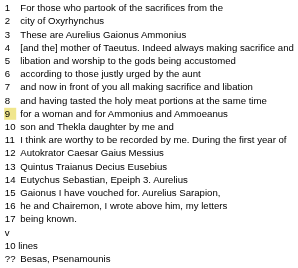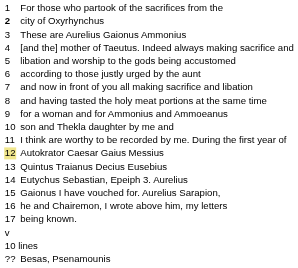(7, 21) normal -> (7, 21) bold
(7, 114) khaki background -> (7, 114) no background
(10, 153) no background -> (10, 153) khaki background
